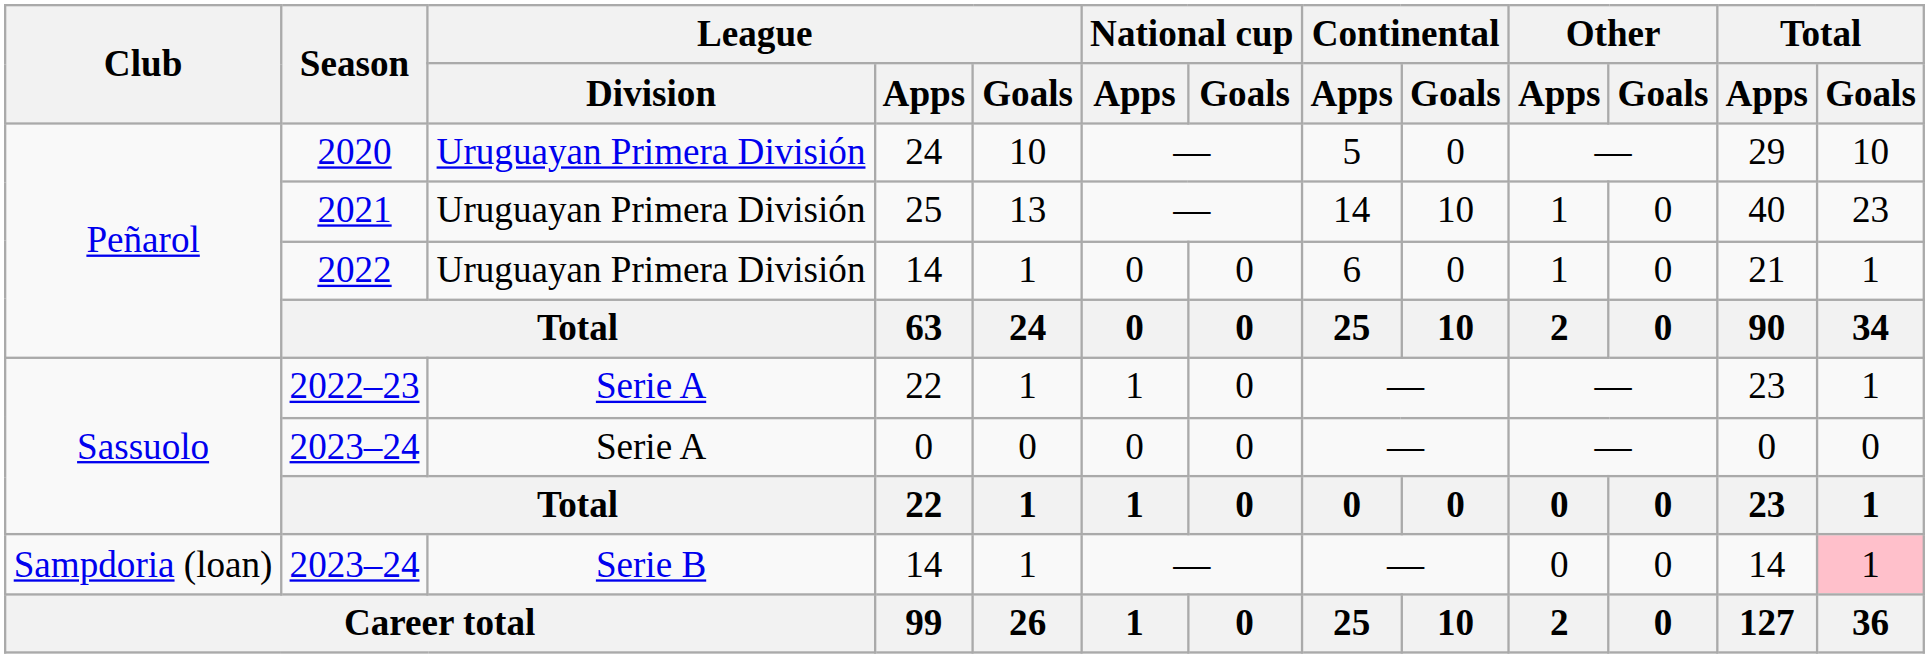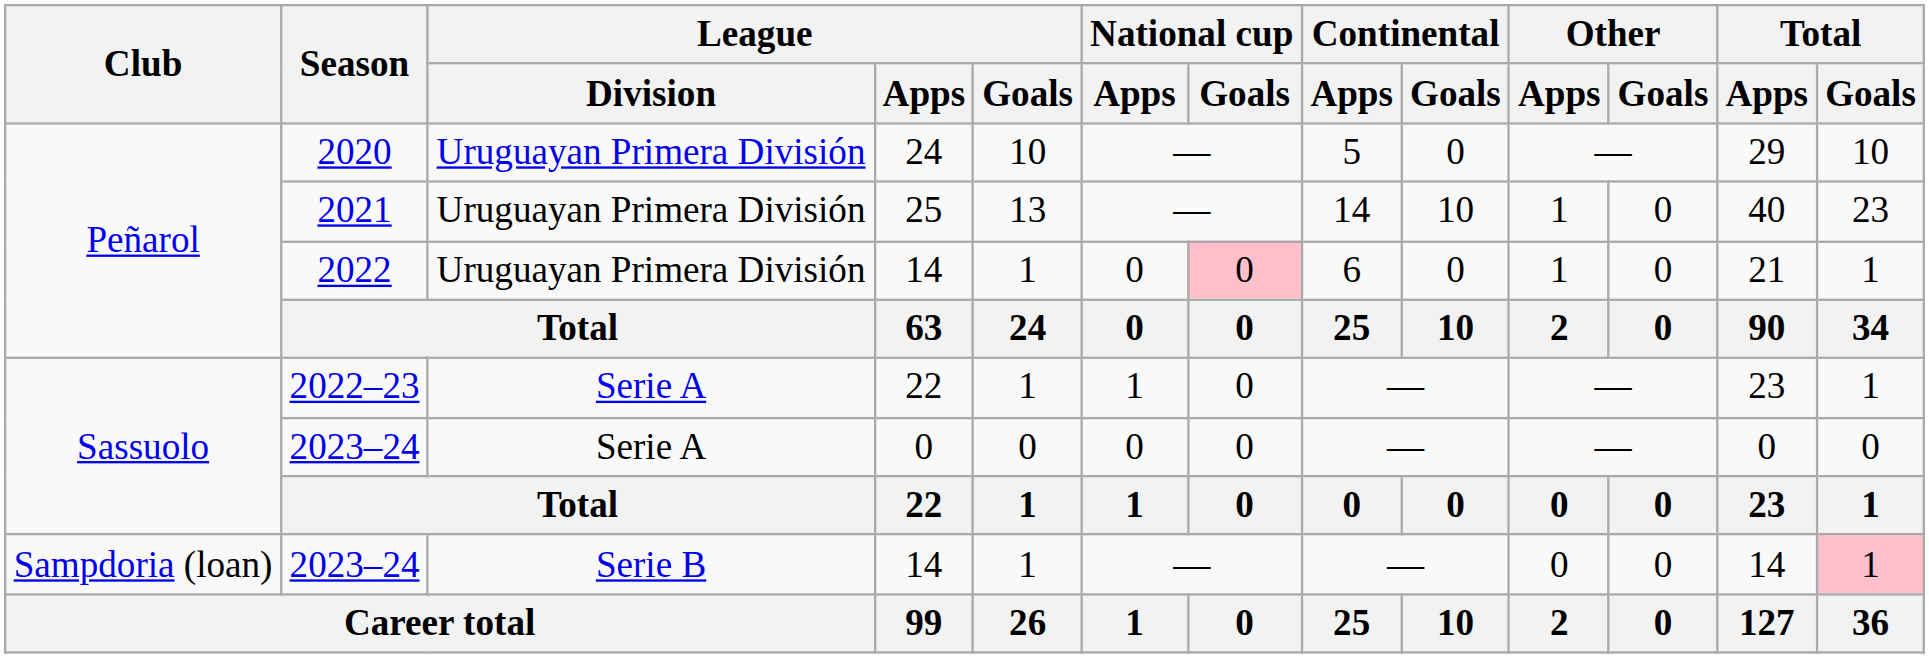(1245, 269) no background -> (1245, 269) pink background
